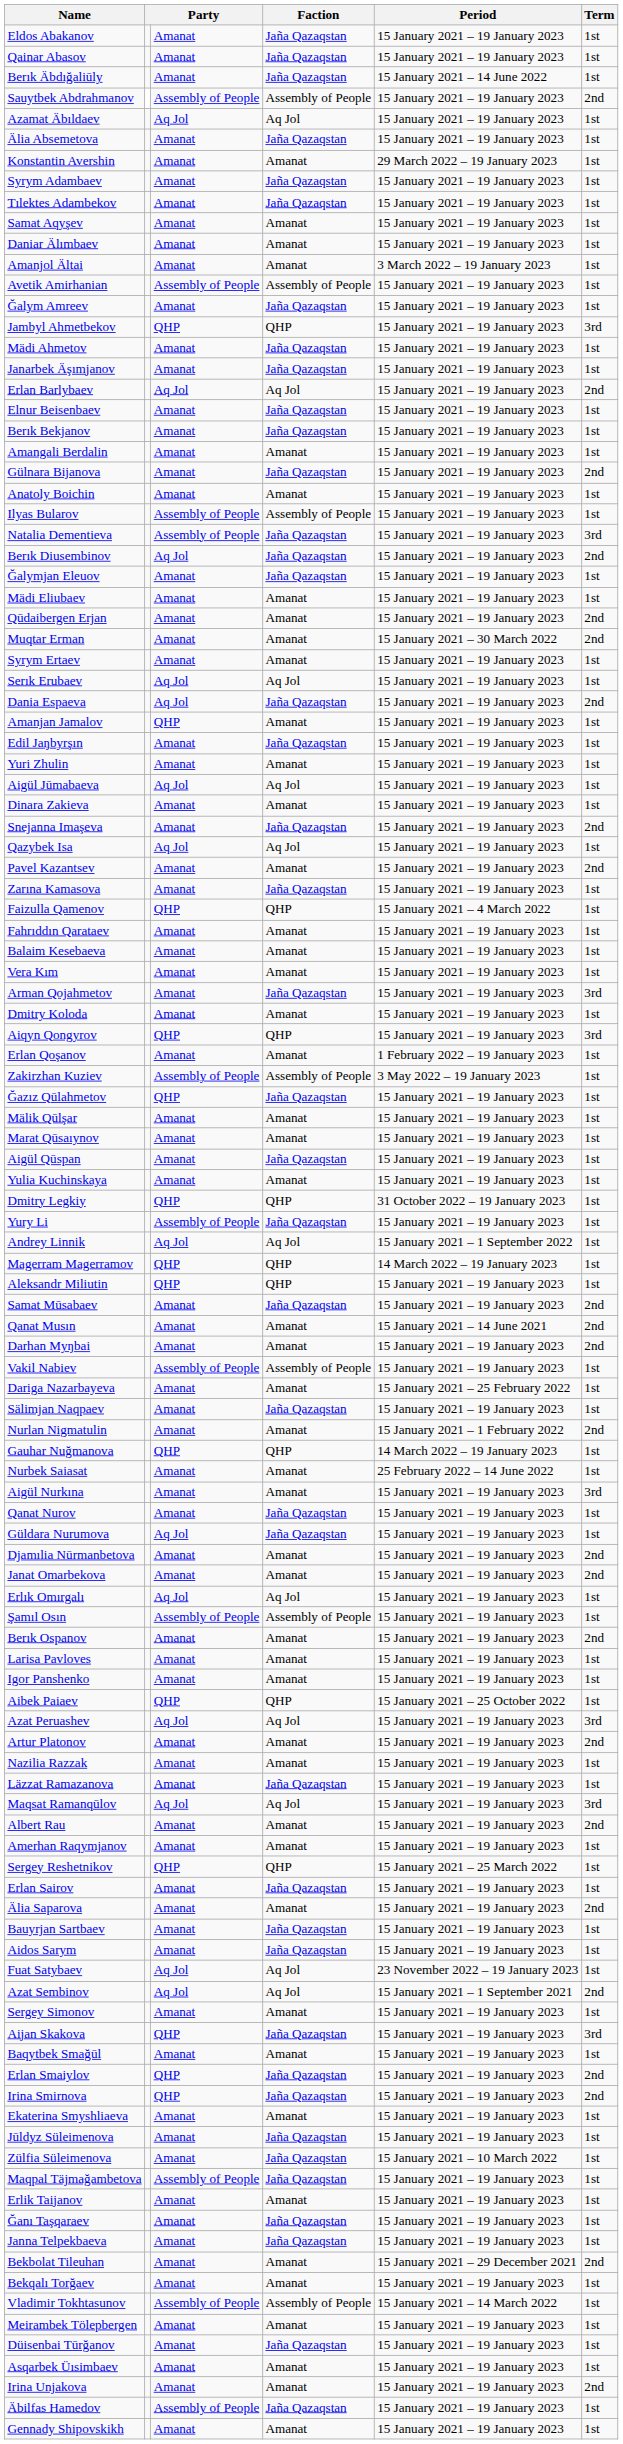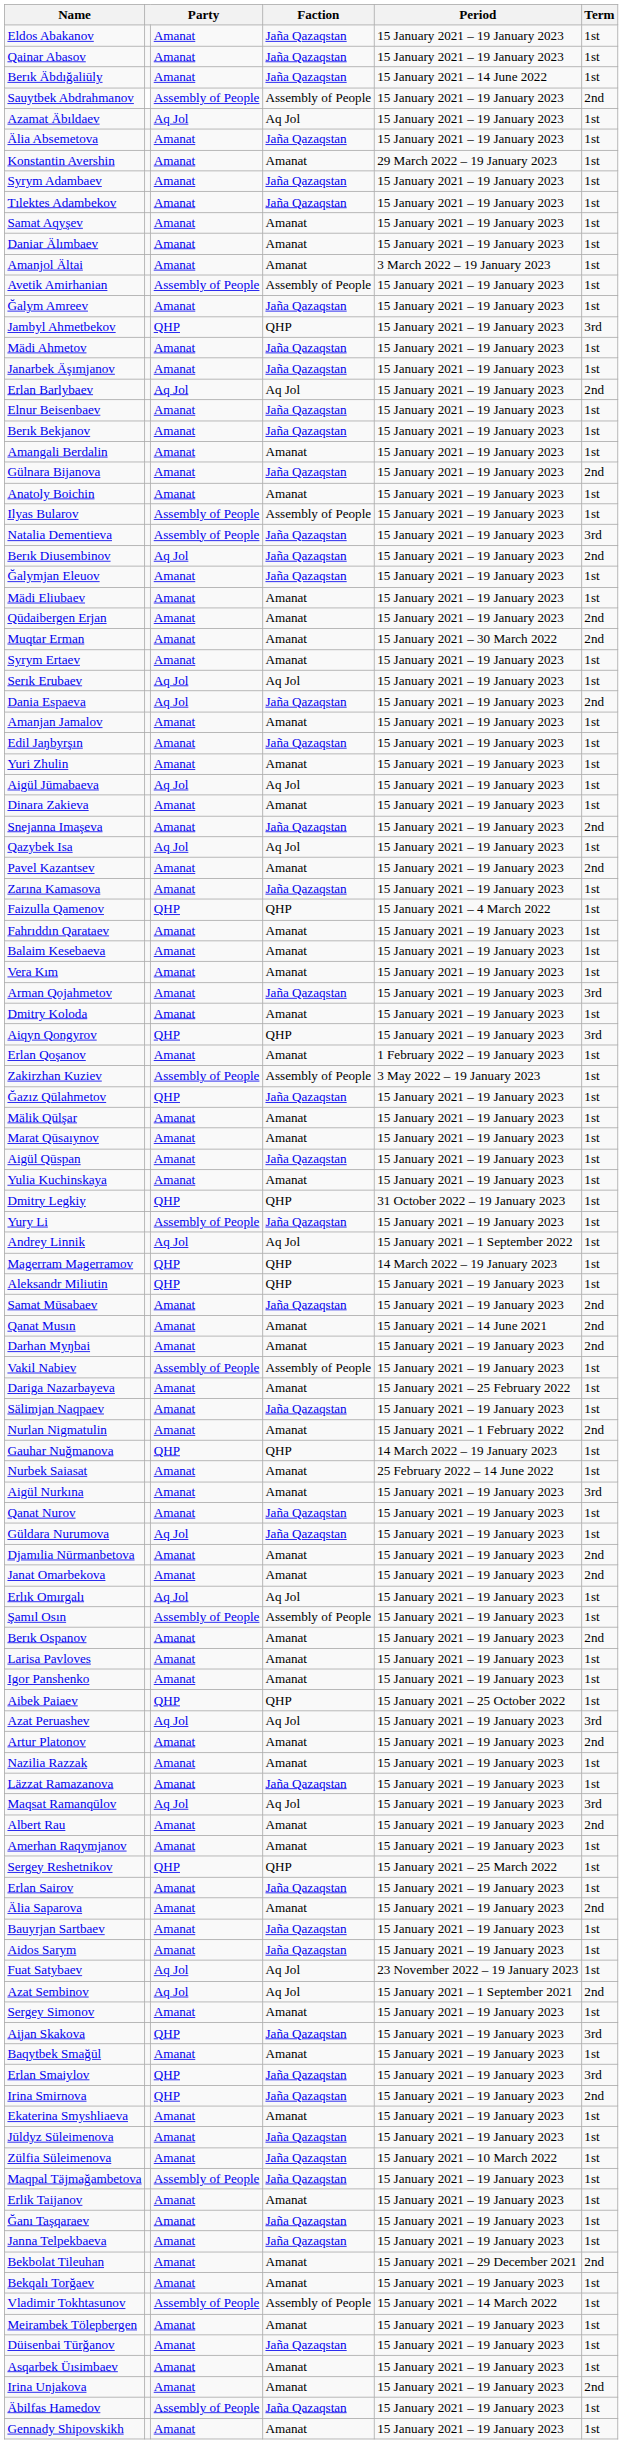(167, 722) QHP -> (174, 722) Amanat
(594, 2074) 2nd -> (593, 2074) 3rd
